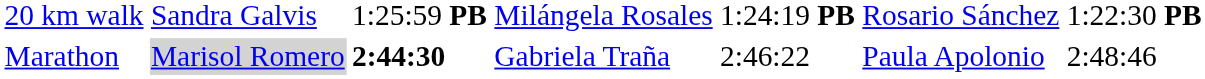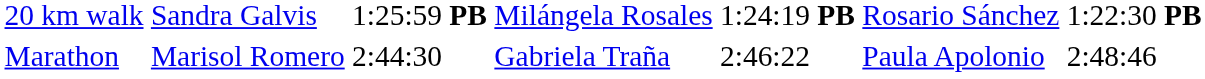(248, 56) lightgrey background -> (248, 56) no background
(399, 56) bold -> (397, 56) normal
